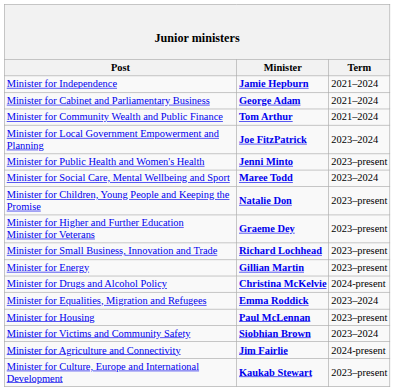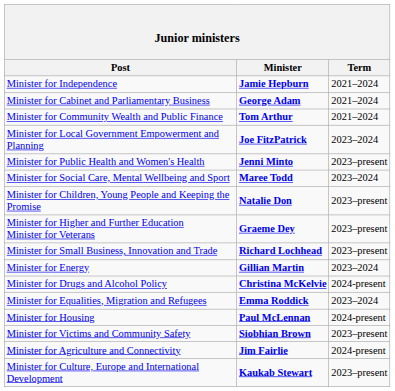(359, 267) 2023–present -> (355, 267) 2023–2024
(359, 317) 2023–present -> (358, 317) 2024-present
(355, 333) 2023–2024 -> (359, 333) 2023–present
